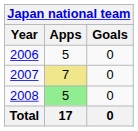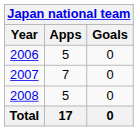(66, 75) khaki background -> (66, 75) no background
(66, 95) lightgreen background -> (66, 95) no background
